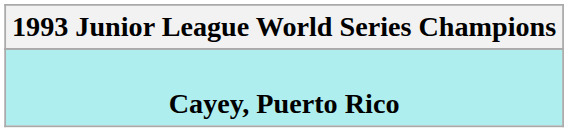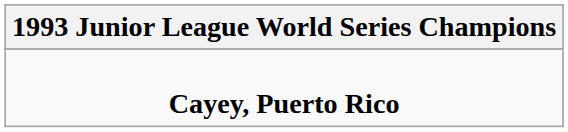(284, 103) paleturquoise background -> (284, 103) no background
